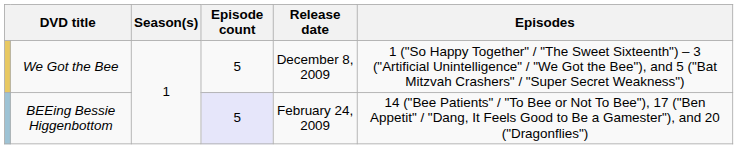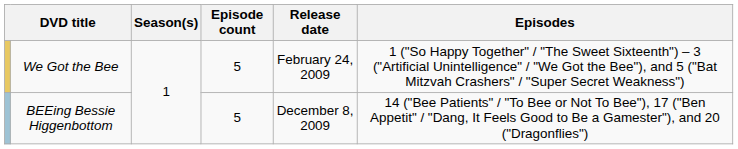(315, 66) December 8, 2009 -> (315, 66) February 24, 2009
(237, 118) lavender background -> (237, 118) no background
(315, 118) February 24, 2009 -> (315, 118) December 8, 2009
